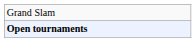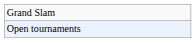(47, 28) bold -> (44, 28) normal
